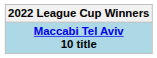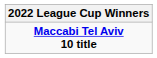(79, 37) lightblue background -> (79, 37) no background
